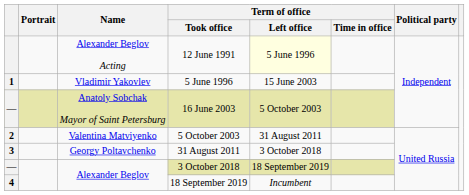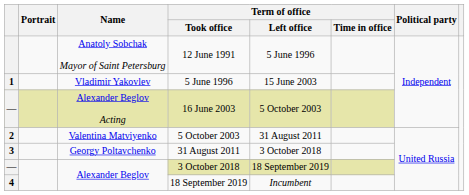(113, 54) Alexander Beglov Acting -> (113, 54) Anatoly Sobchak Mayor of Saint Petersburg
(290, 54) lightyellow background -> (290, 54) no background
(113, 108) Anatoly Sobchak Mayor of Saint Petersburg -> (113, 108) Alexander Beglov Acting
